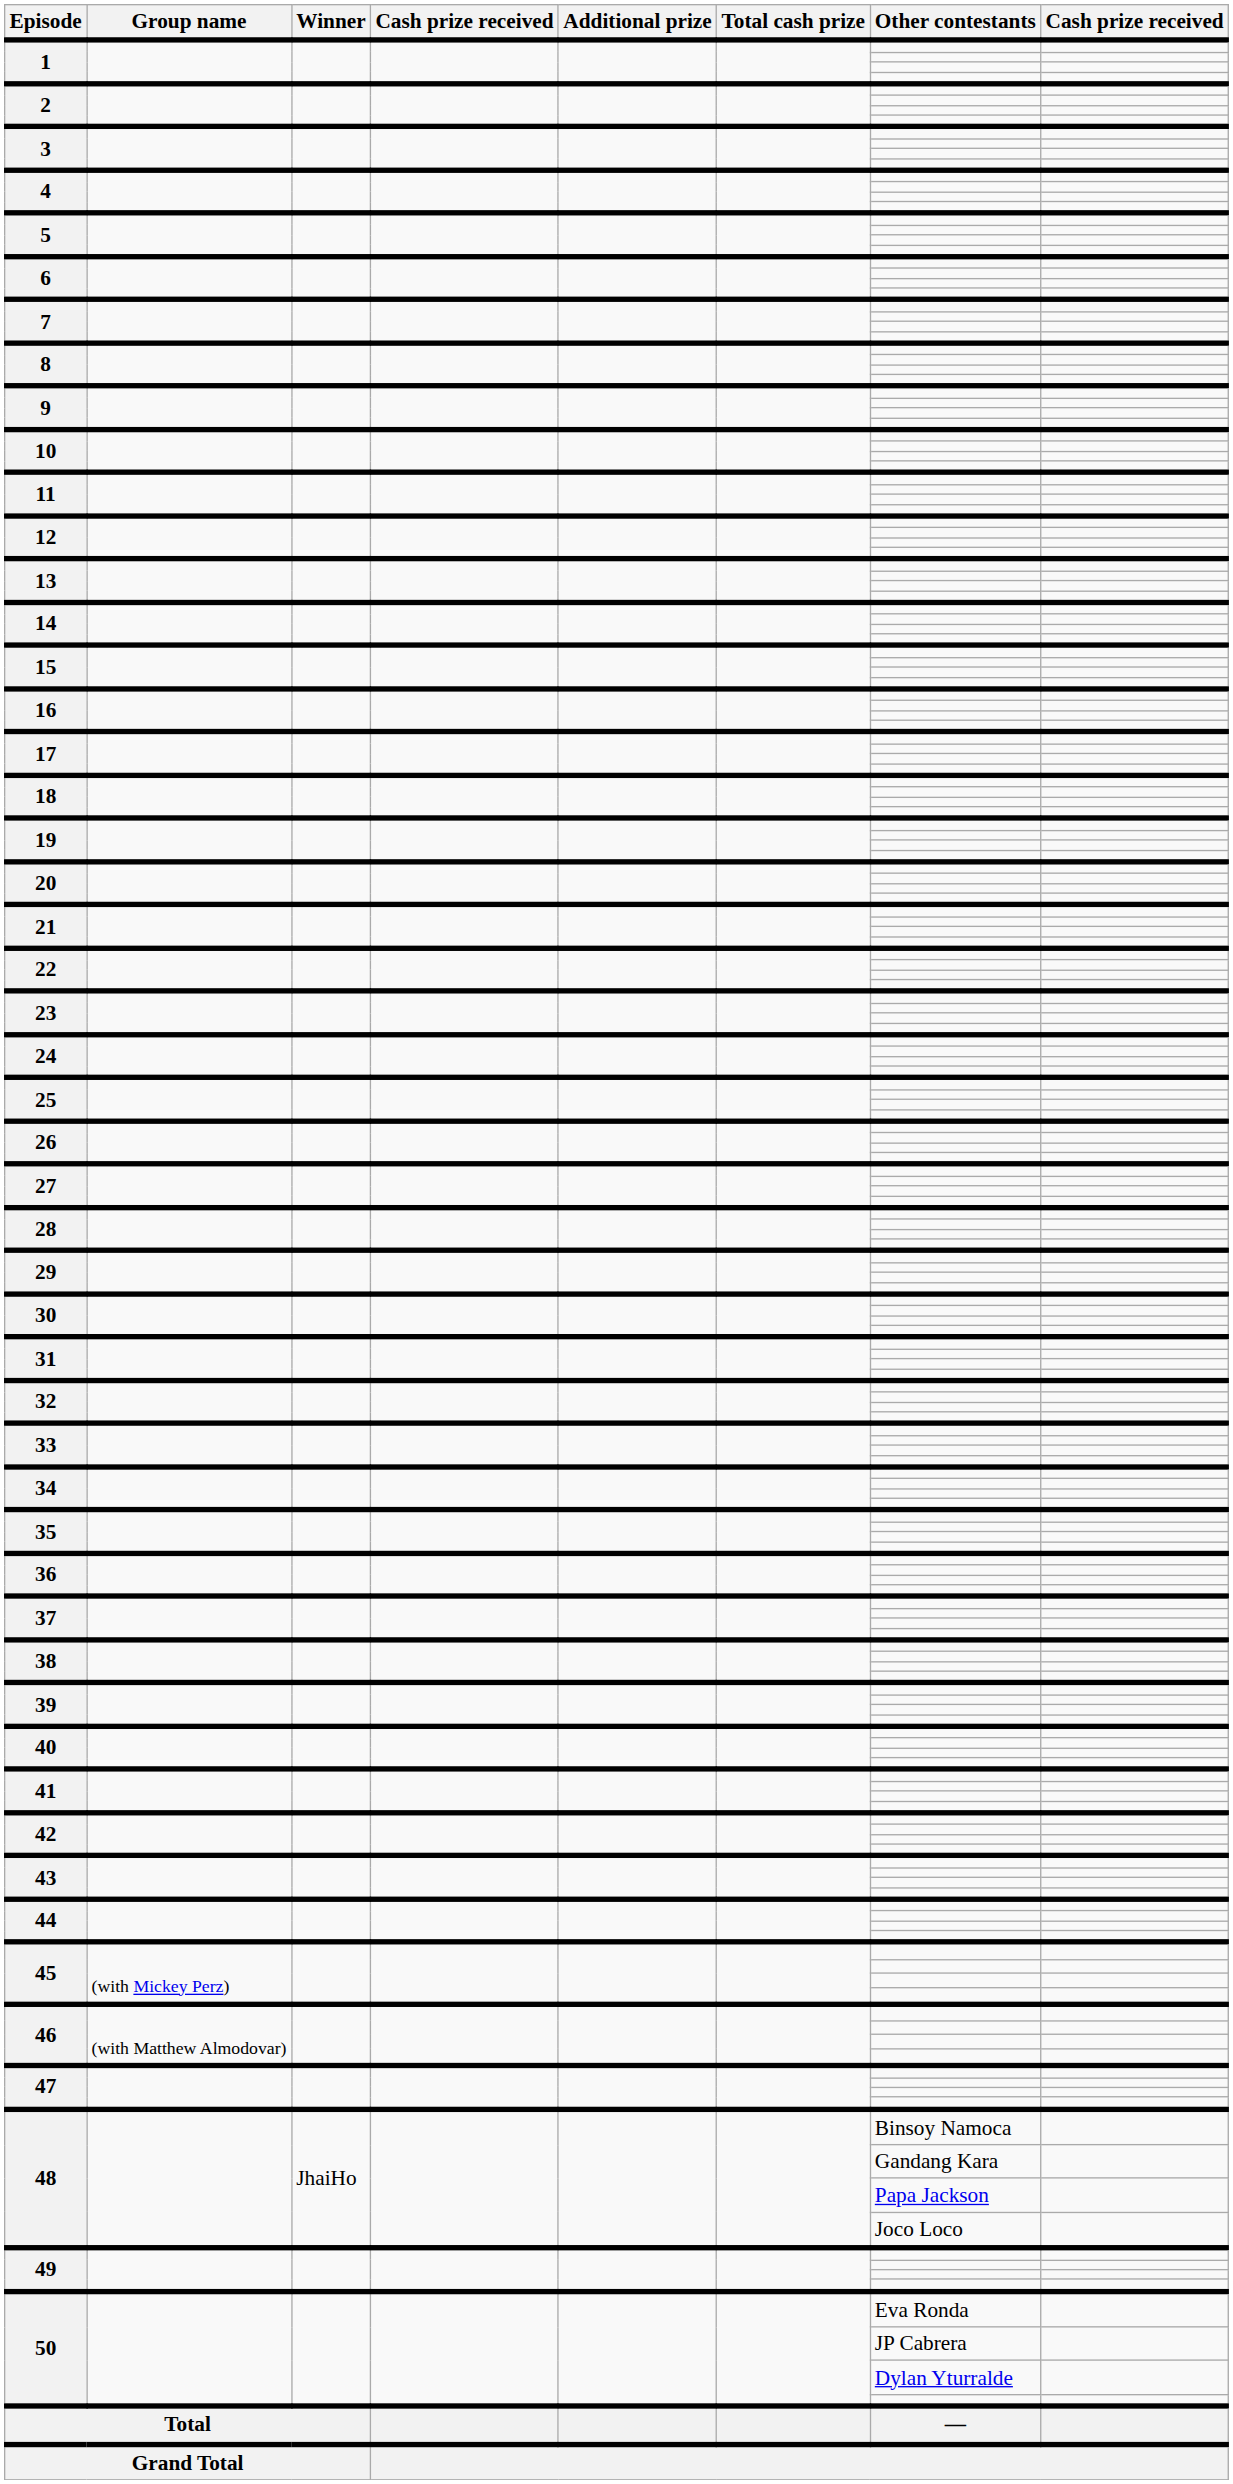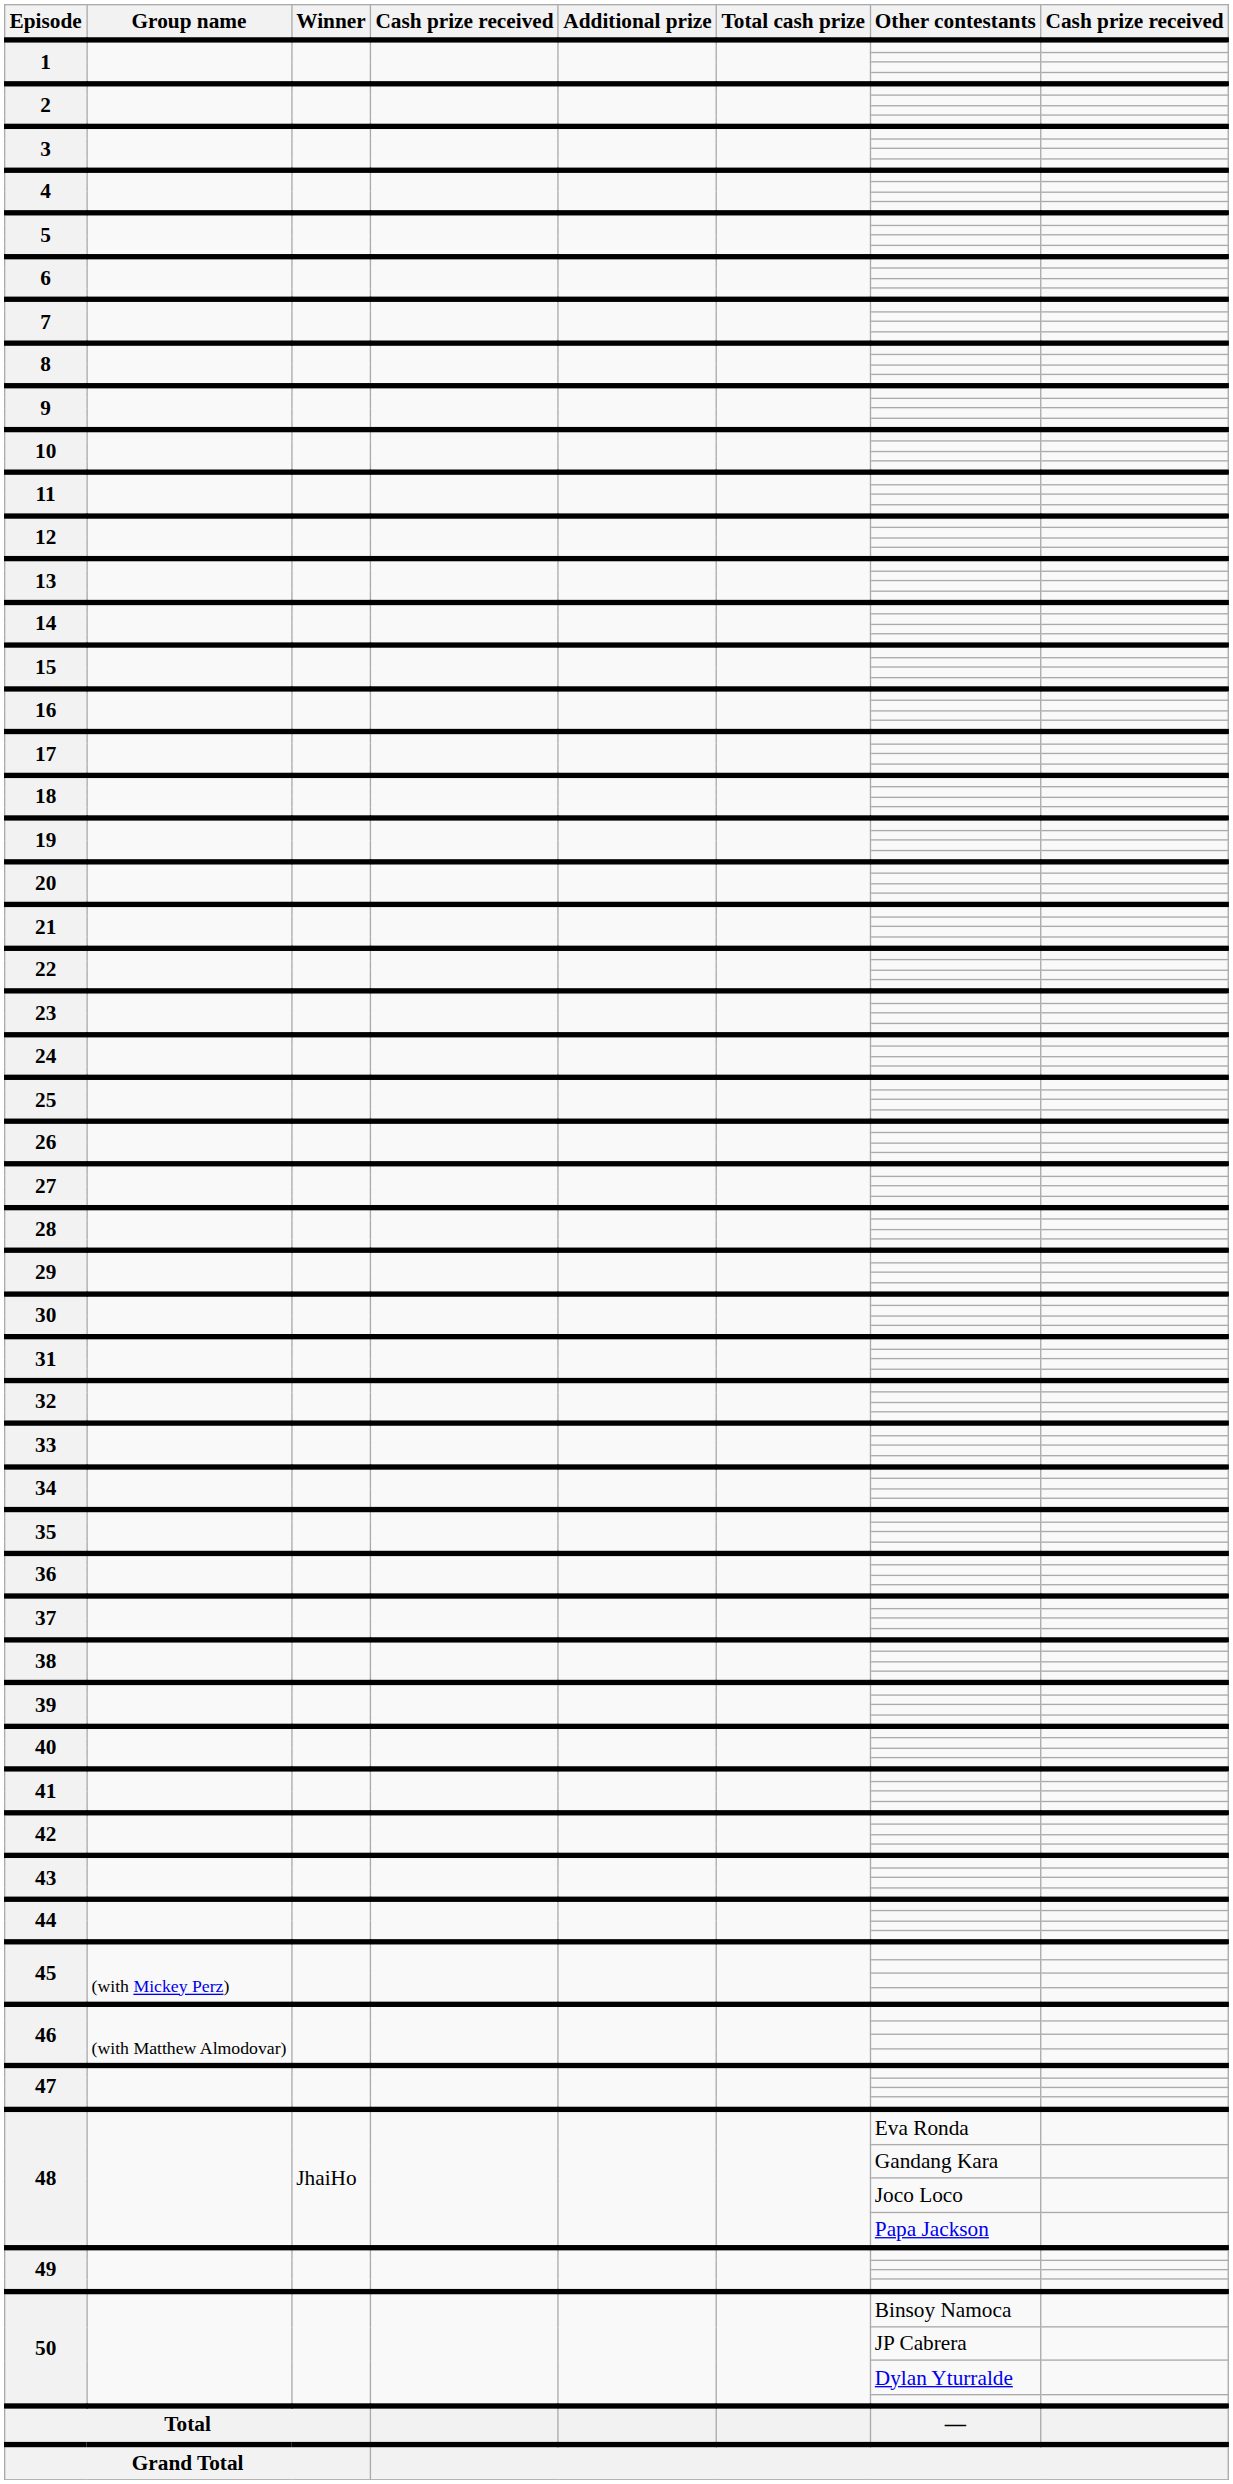(943, 2127) Binsoy Namoca -> (922, 2127) Eva Ronda
(932, 2195) Papa Jackson -> (919, 2195) Joco Loco
(919, 2228) Joco Loco -> (932, 2228) Papa Jackson
(922, 2309) Eva Ronda -> (943, 2309) Binsoy Namoca
